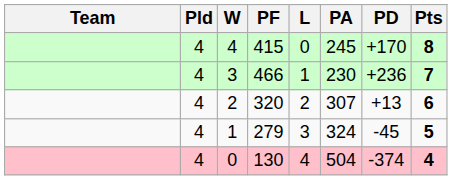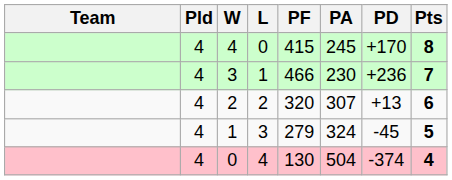columns swapped: (305, 18) <-> (269, 18)
